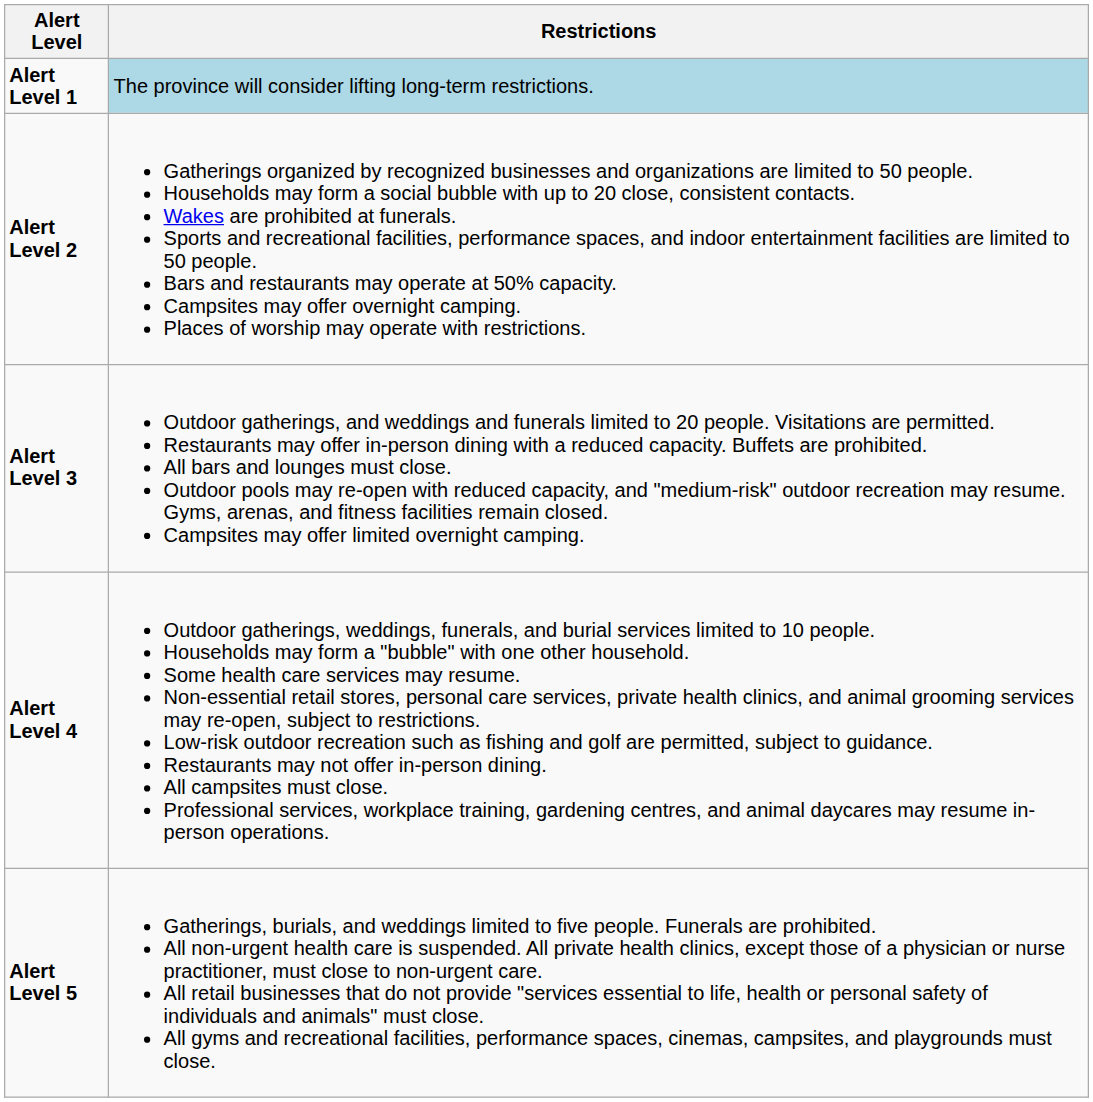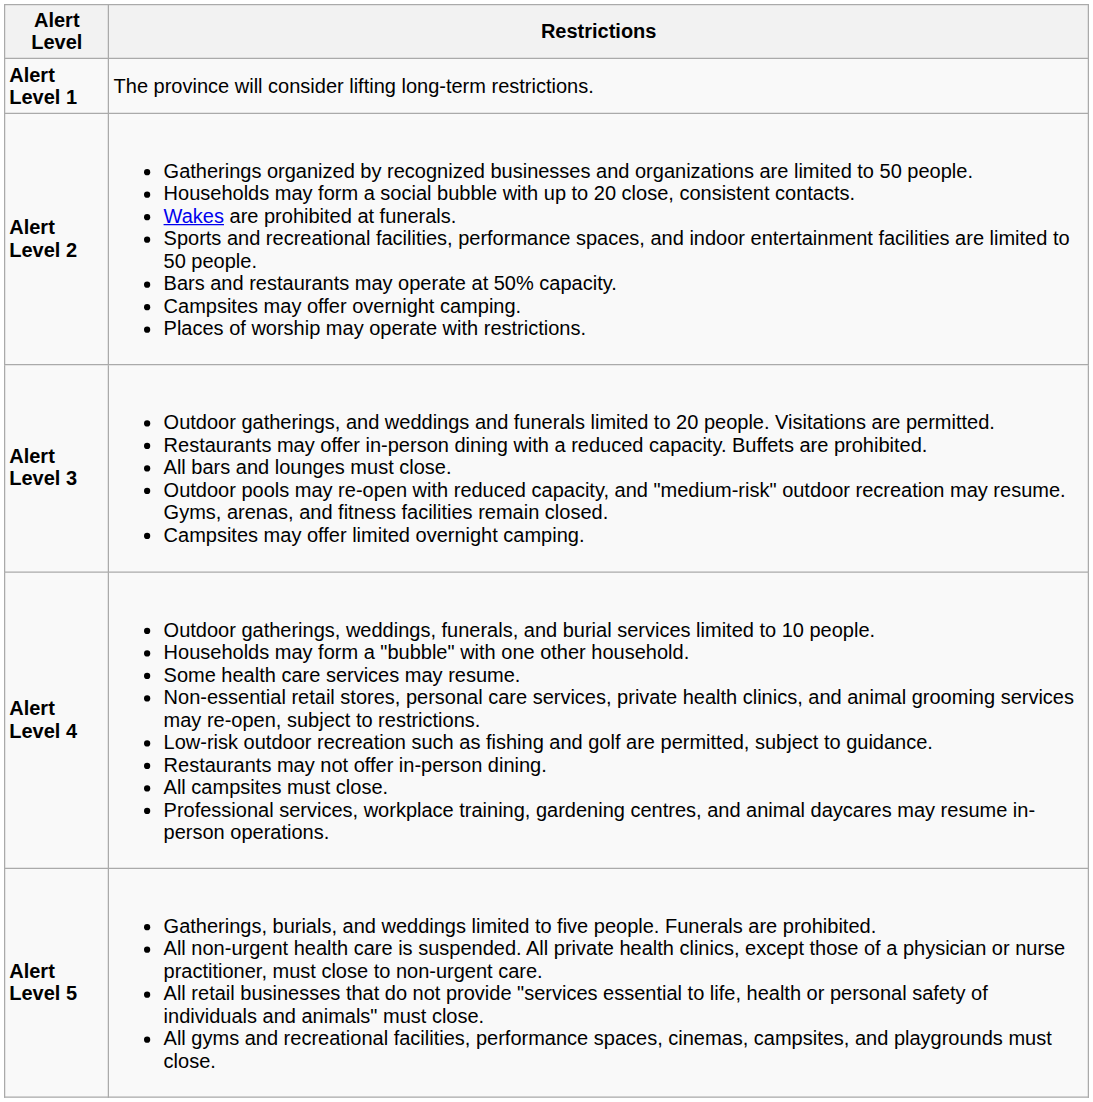(354, 85) lightblue background -> (354, 85) no background
